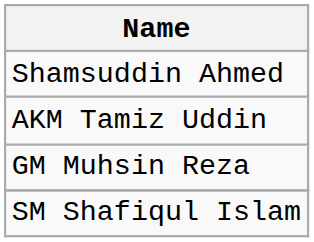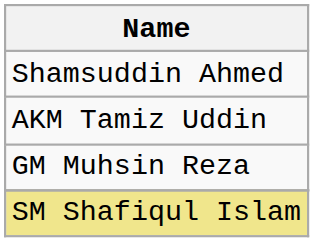(156, 213) no background -> (156, 213) khaki background
